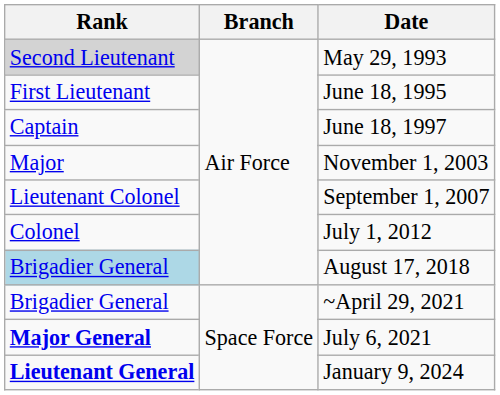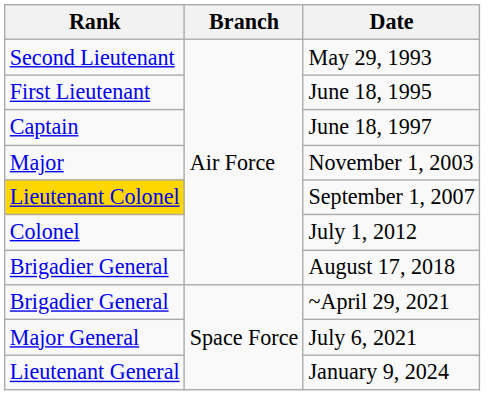(92, 57) lightgrey background -> (92, 57) no background
(95, 197) no background -> (95, 197) gold background
(89, 267) lightblue background -> (89, 267) no background
(80, 337) bold -> (74, 337) normal
(102, 372) bold -> (95, 372) normal
